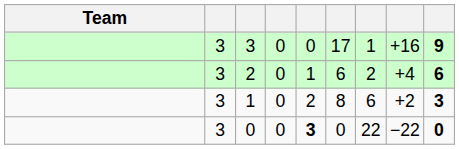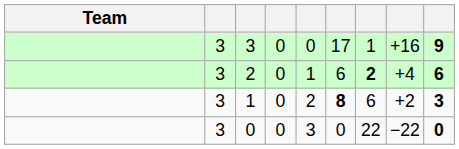(371, 74) normal -> (371, 74) bold
(341, 102) normal -> (341, 102) bold
(311, 130) bold -> (311, 130) normal
